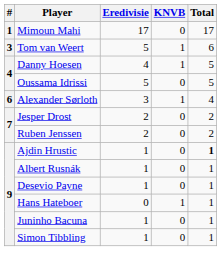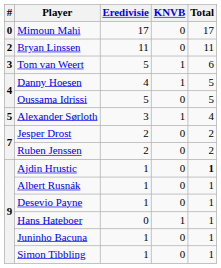(10, 30) 1 -> (10, 30) 0
+ row: (49, 47)
(10, 99) 6 -> (10, 116) 5
